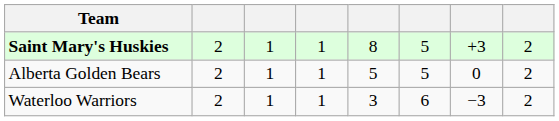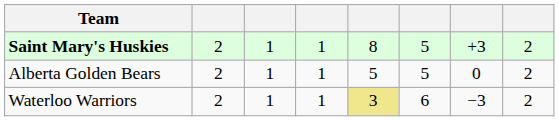(373, 101) no background -> (373, 101) khaki background
